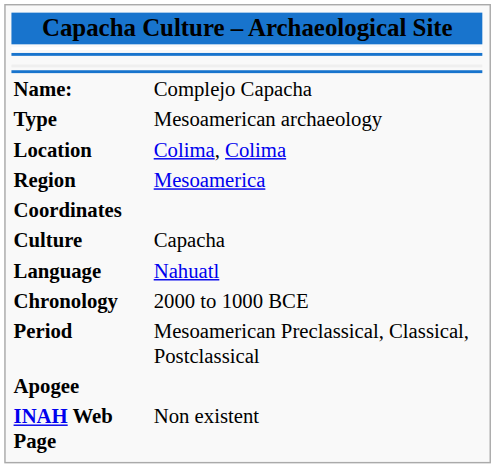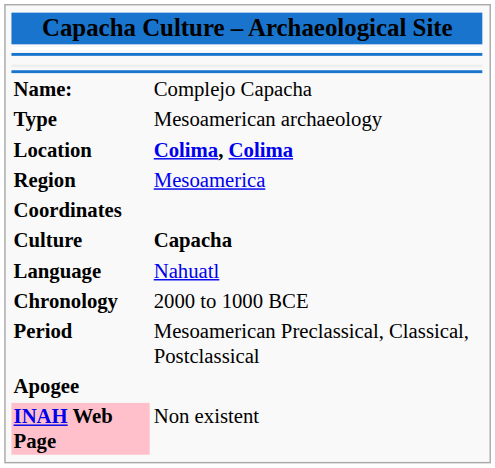(220, 149) normal -> (223, 149) bold
(189, 240) normal -> (193, 240) bold
(63, 428) no background -> (63, 428) pink background
